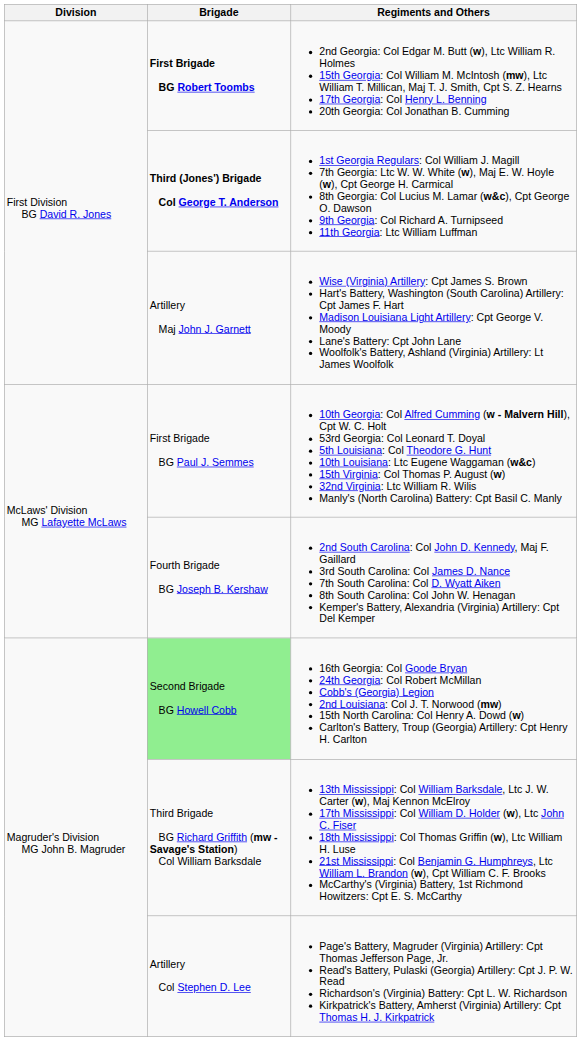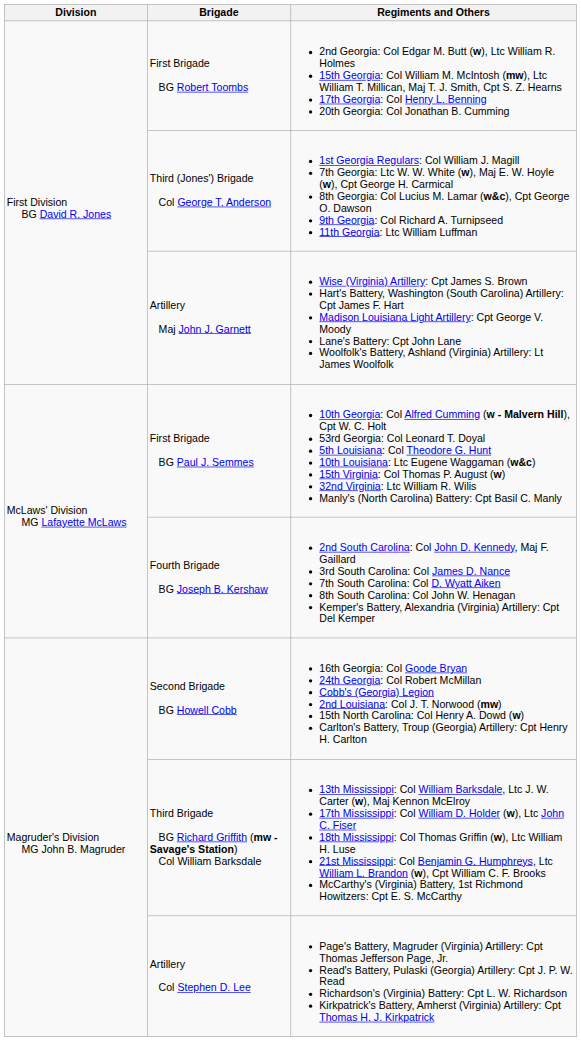(202, 75) bold -> (199, 75) normal
(214, 190) bold -> (210, 190) normal
(193, 698) lightgreen background -> (193, 698) no background
